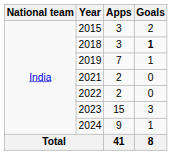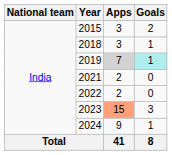(151, 45) bold -> (151, 45) normal
(119, 61) no background -> (119, 61) lightgrey background
(151, 61) no background -> (151, 61) paleturquoise background
(119, 110) no background -> (119, 110) lightsalmon background
